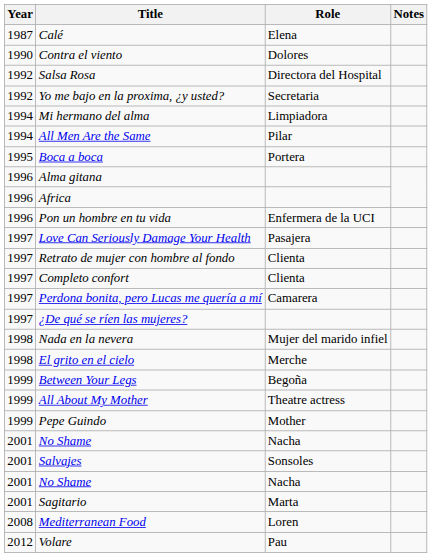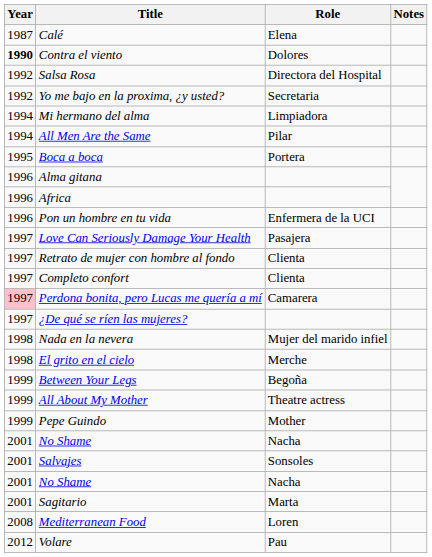(20, 55) normal -> (20, 55) bold
(20, 298) no background -> (20, 298) pink background
